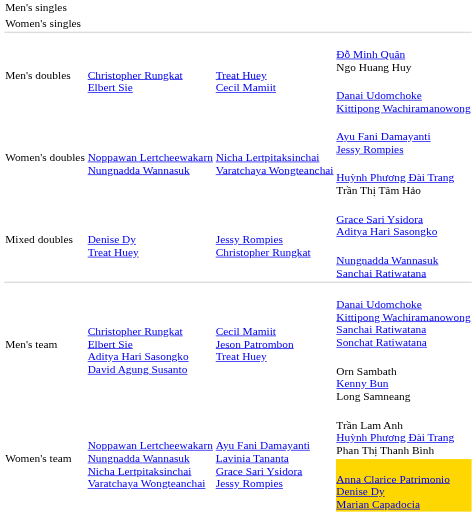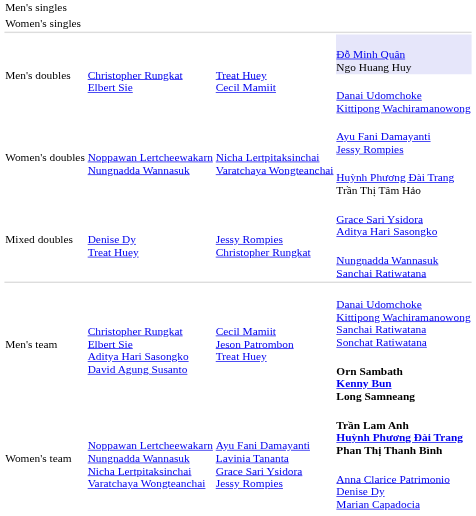(374, 60) no background -> (374, 60) lavender background
(373, 383) normal -> (376, 383) bold
(395, 437) normal -> (400, 437) bold
(393, 491) gold background -> (393, 491) no background
